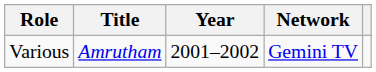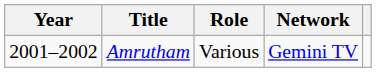columns swapped: (215, 20) <-> (39, 20)
